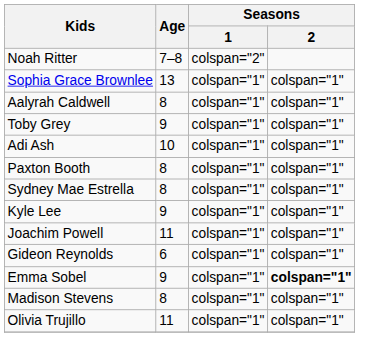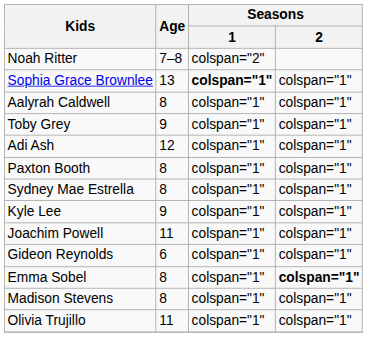(228, 80) normal -> (232, 80) bold
(167, 146) 10 -> (167, 146) 12
(163, 277) 9 -> (163, 277) 8
